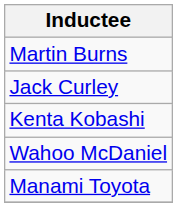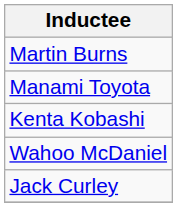(64, 86) Jack Curley -> (80, 86) Manami Toyota
(80, 185) Manami Toyota -> (64, 185) Jack Curley
